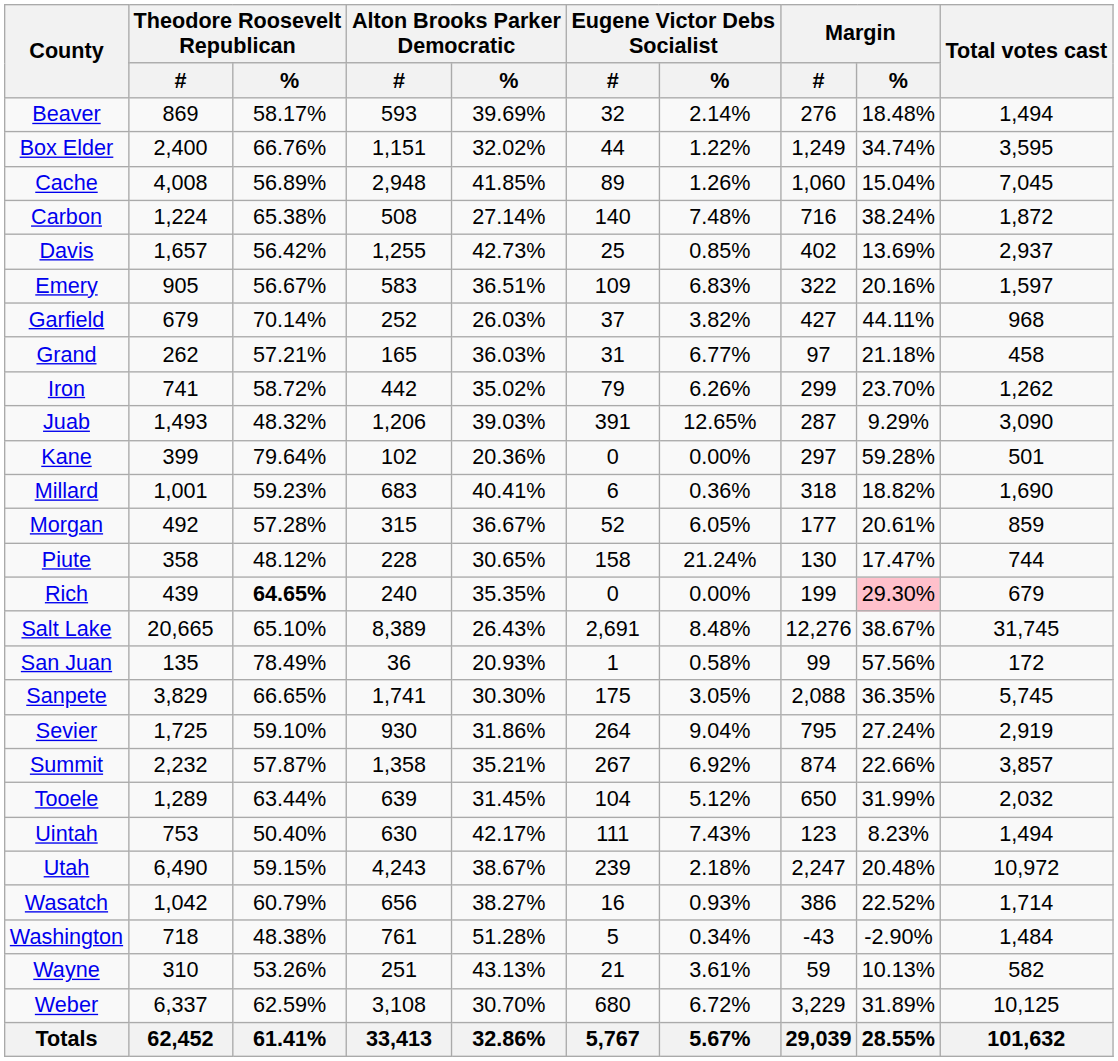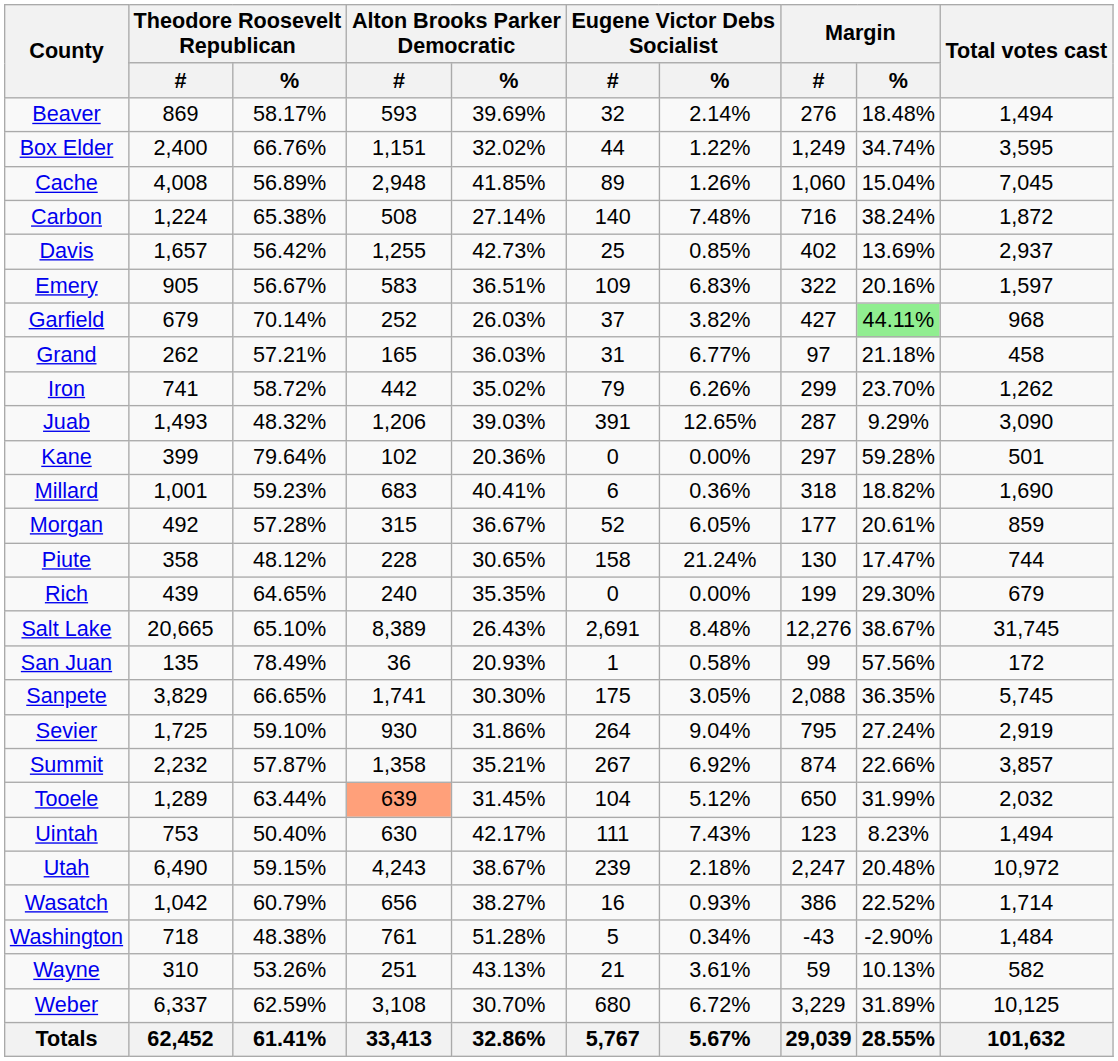(898, 319) no background -> (898, 319) lightgreen background
(290, 594) bold -> (290, 594) normal
(898, 594) pink background -> (898, 594) no background
(399, 799) no background -> (399, 799) lightsalmon background
